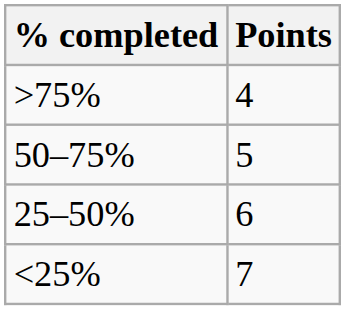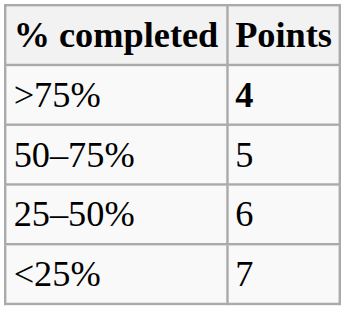(244, 94) normal -> (244, 94) bold
